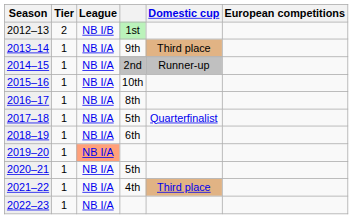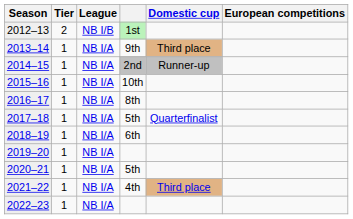(98, 153) lightsalmon background -> (98, 153) no background
